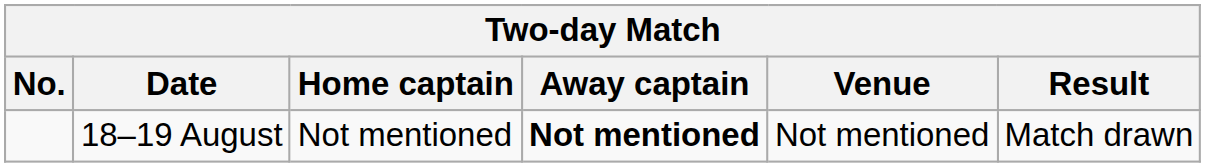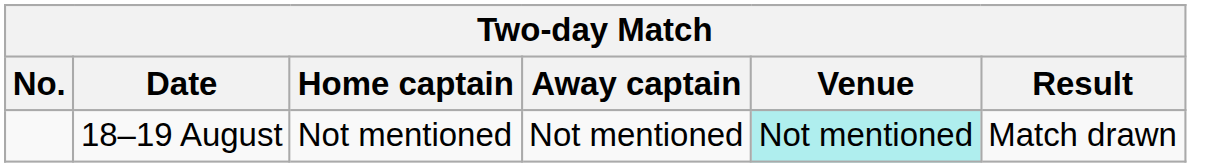(644, 135) bold -> (636, 135) normal
(882, 135) no background -> (866, 135) paleturquoise background
